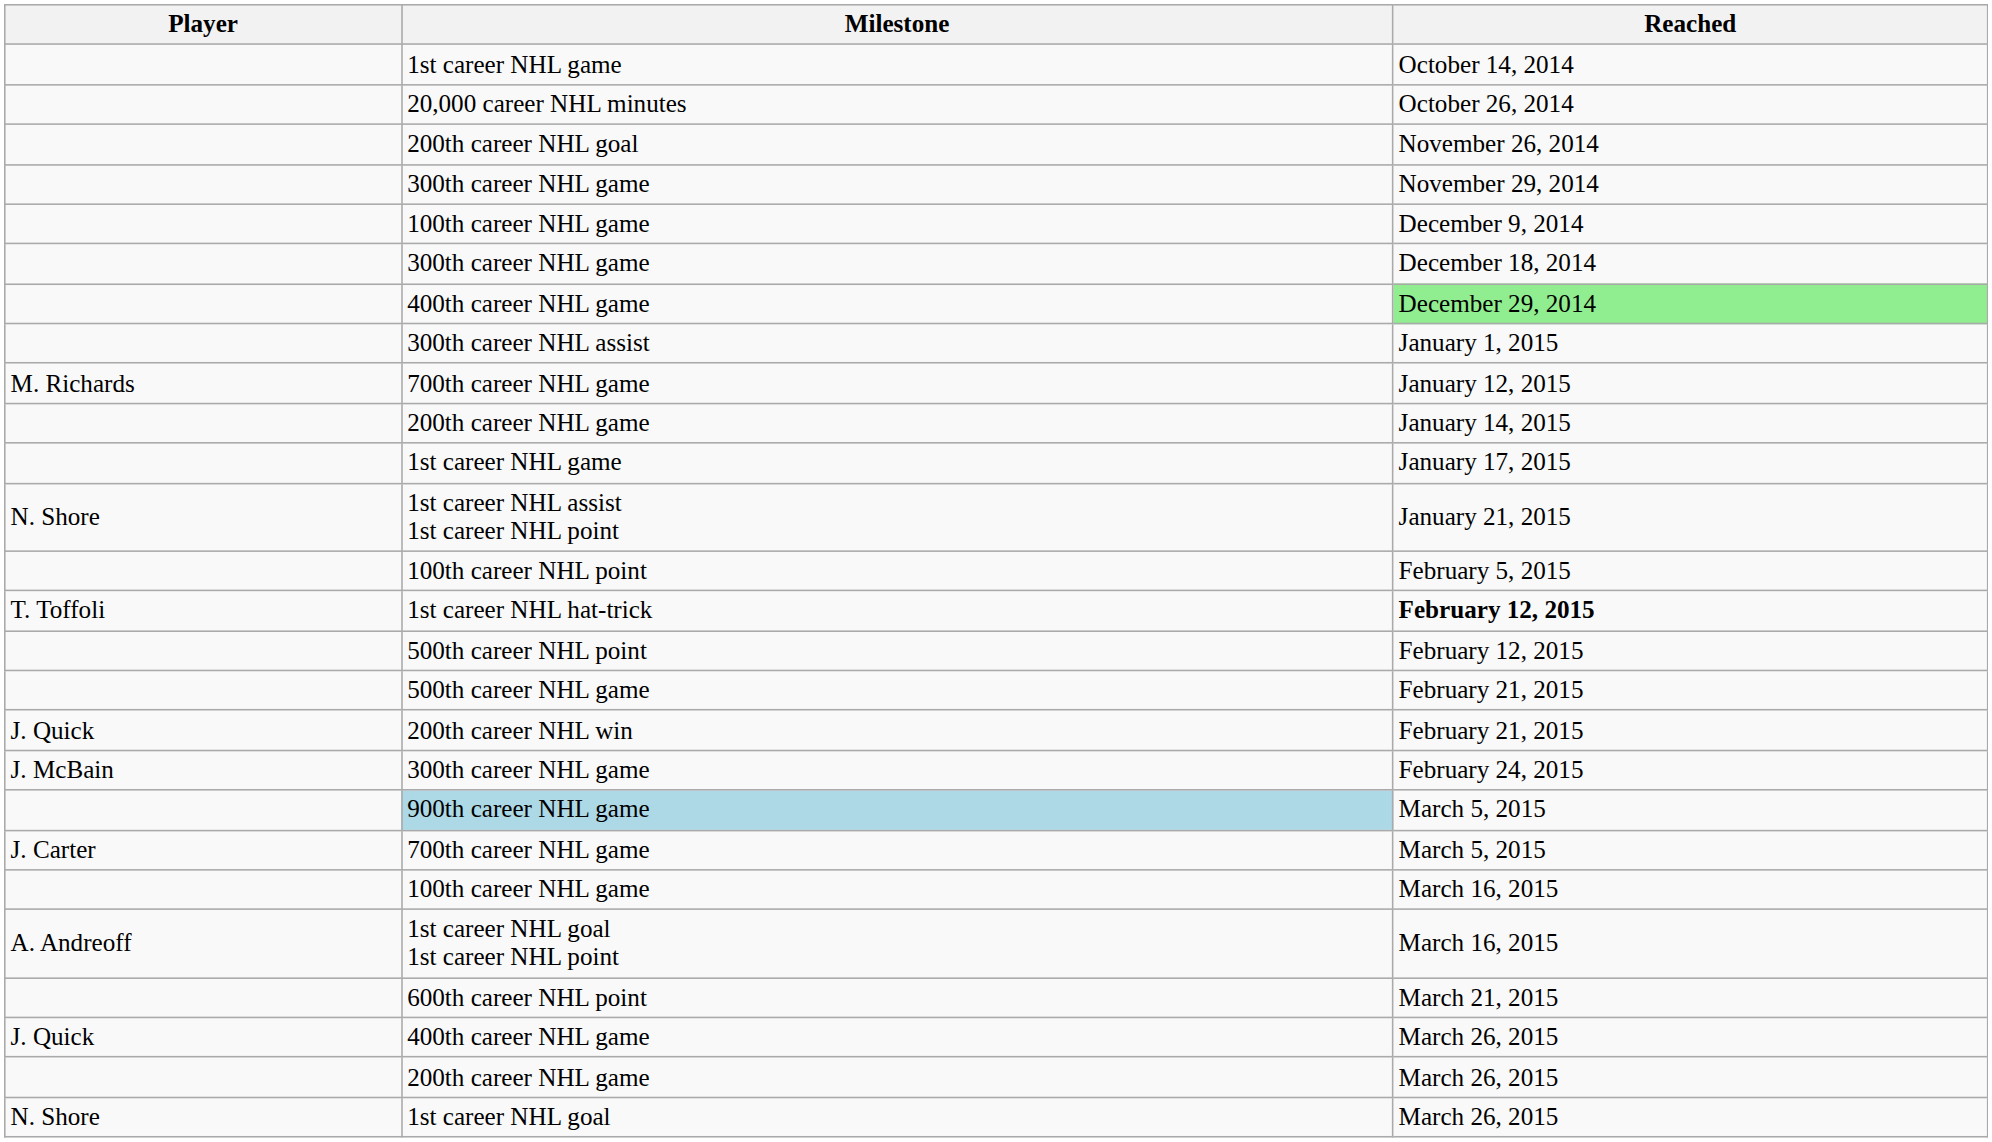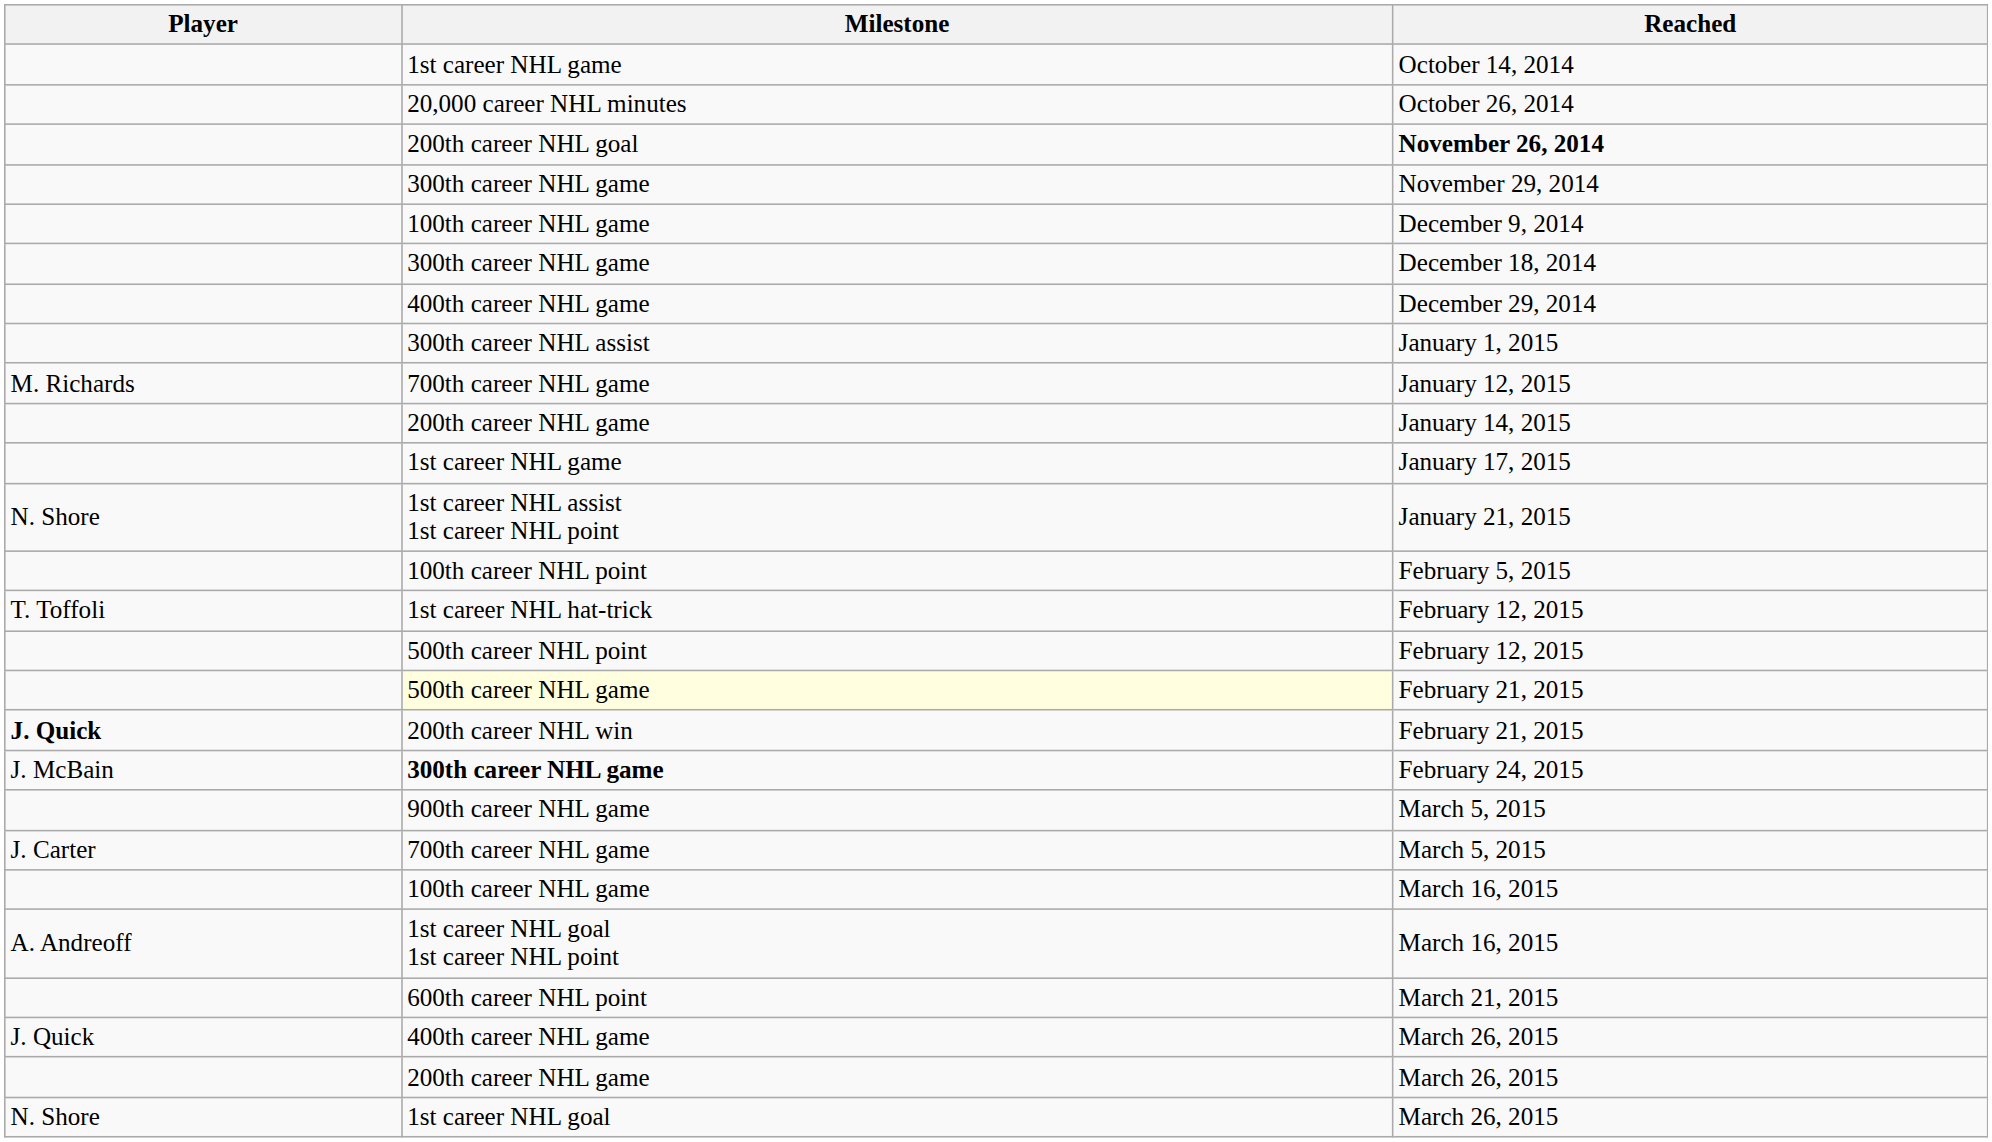(1499, 143) normal -> (1501, 143) bold
(1497, 303) lightgreen background -> (1497, 303) no background
(1497, 610) bold -> (1491, 610) normal
(528, 690) no background -> (528, 690) lightyellow background
(52, 729) normal -> (56, 729) bold
(528, 769) normal -> (535, 769) bold
(528, 809) lightblue background -> (528, 809) no background
